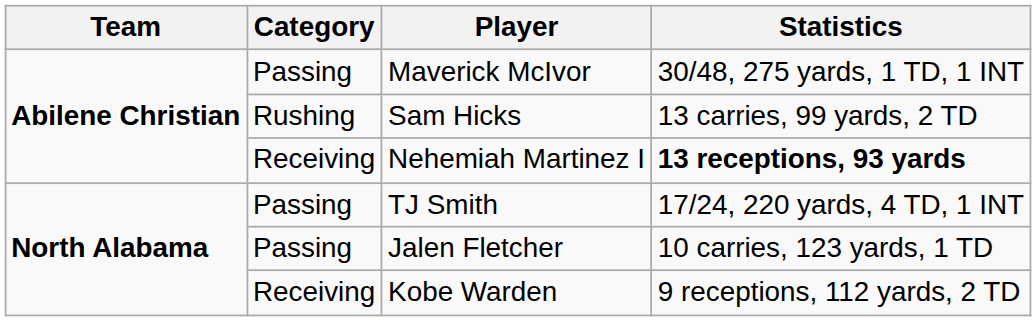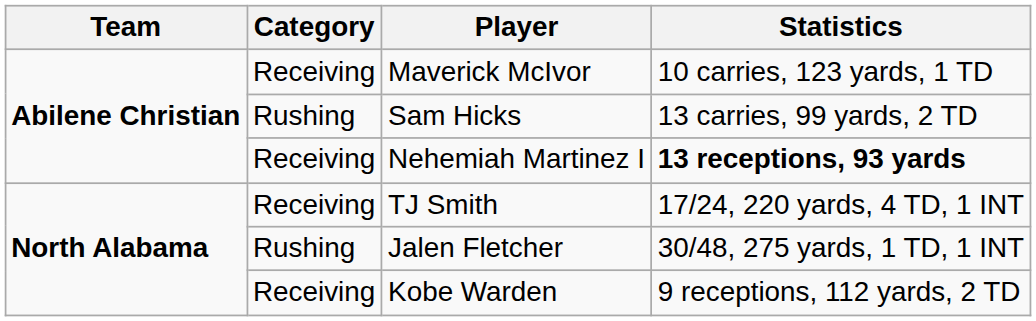(303, 71) Passing -> (314, 71) Receiving
(841, 71) 30/48, 275 yards, 1 TD, 1 INT -> (825, 71) 10 carries, 123 yards, 1 TD
(303, 204) Passing -> (314, 204) Receiving
(303, 248) Passing -> (304, 248) Rushing
(825, 248) 10 carries, 123 yards, 1 TD -> (841, 248) 30/48, 275 yards, 1 TD, 1 INT
